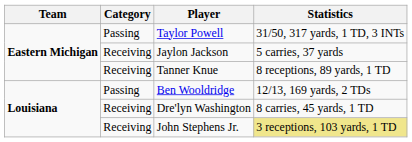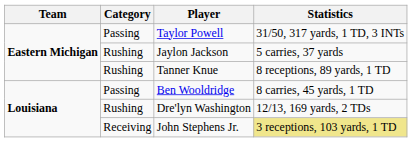(127, 52) Receiving -> (123, 52) Rushing
(127, 71) Receiving -> (123, 71) Rushing
(313, 89) 12/13, 169 yards, 2 TDs -> (315, 89) 8 carries, 45 yards, 1 TD
(127, 108) Receiving -> (123, 108) Rushing
(315, 108) 8 carries, 45 yards, 1 TD -> (313, 108) 12/13, 169 yards, 2 TDs
